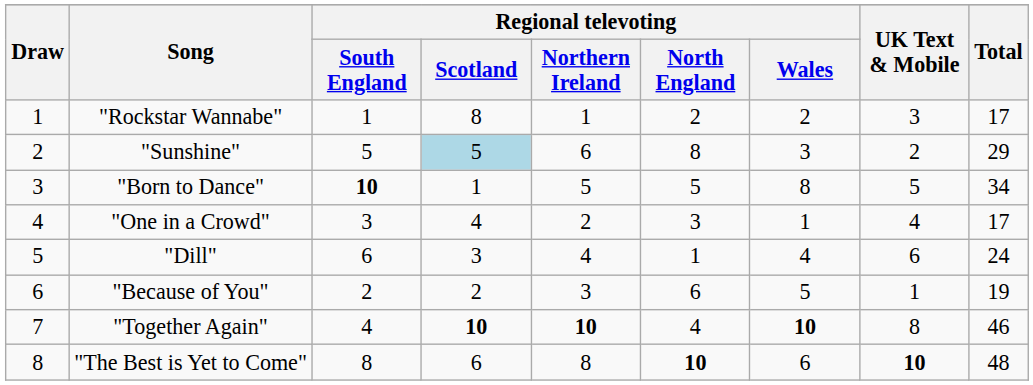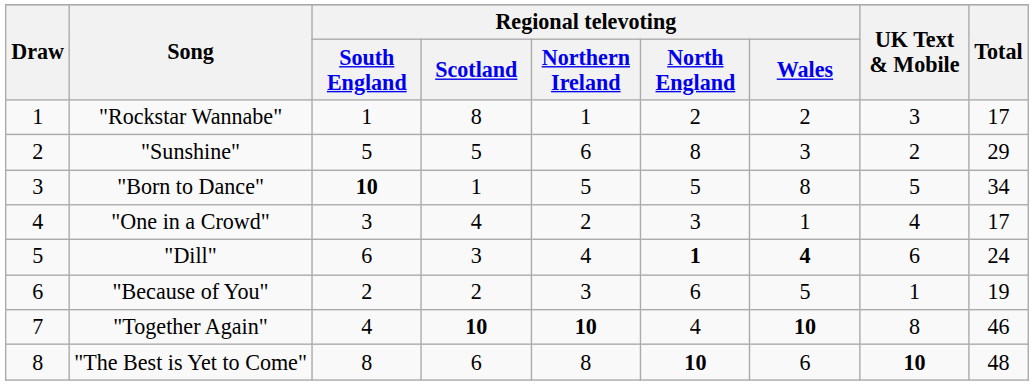(476, 151) lightblue background -> (476, 151) no background
(695, 256) normal -> (695, 256) bold
(805, 256) normal -> (805, 256) bold
